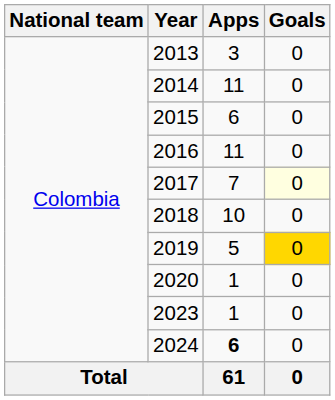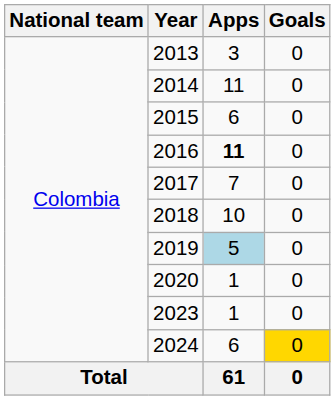(234, 150) normal -> (234, 150) bold
(297, 183) lightyellow background -> (297, 183) no background
(234, 248) no background -> (234, 248) lightblue background
(297, 248) gold background -> (297, 248) no background
(234, 345) bold -> (234, 345) normal
(297, 345) no background -> (297, 345) gold background
